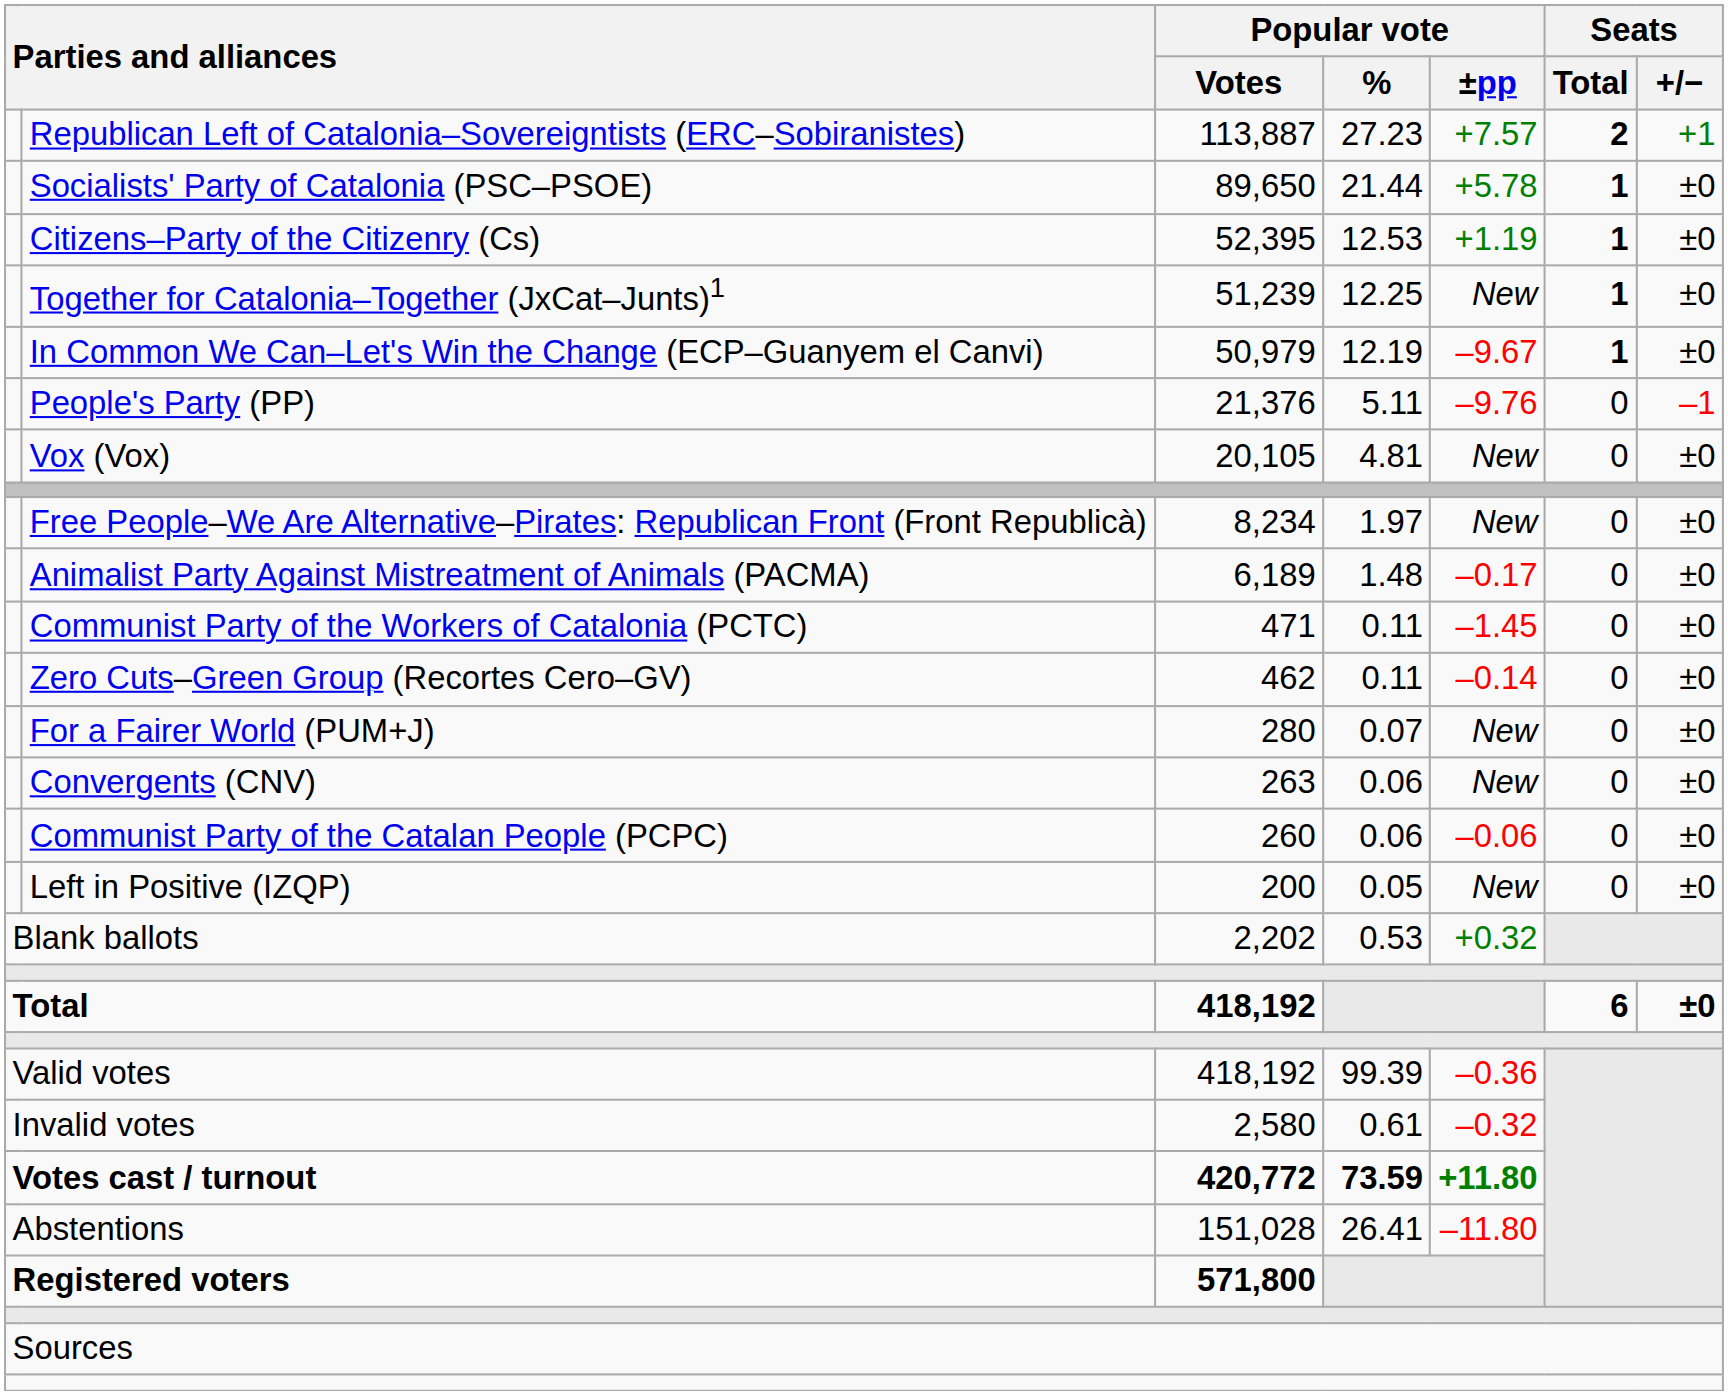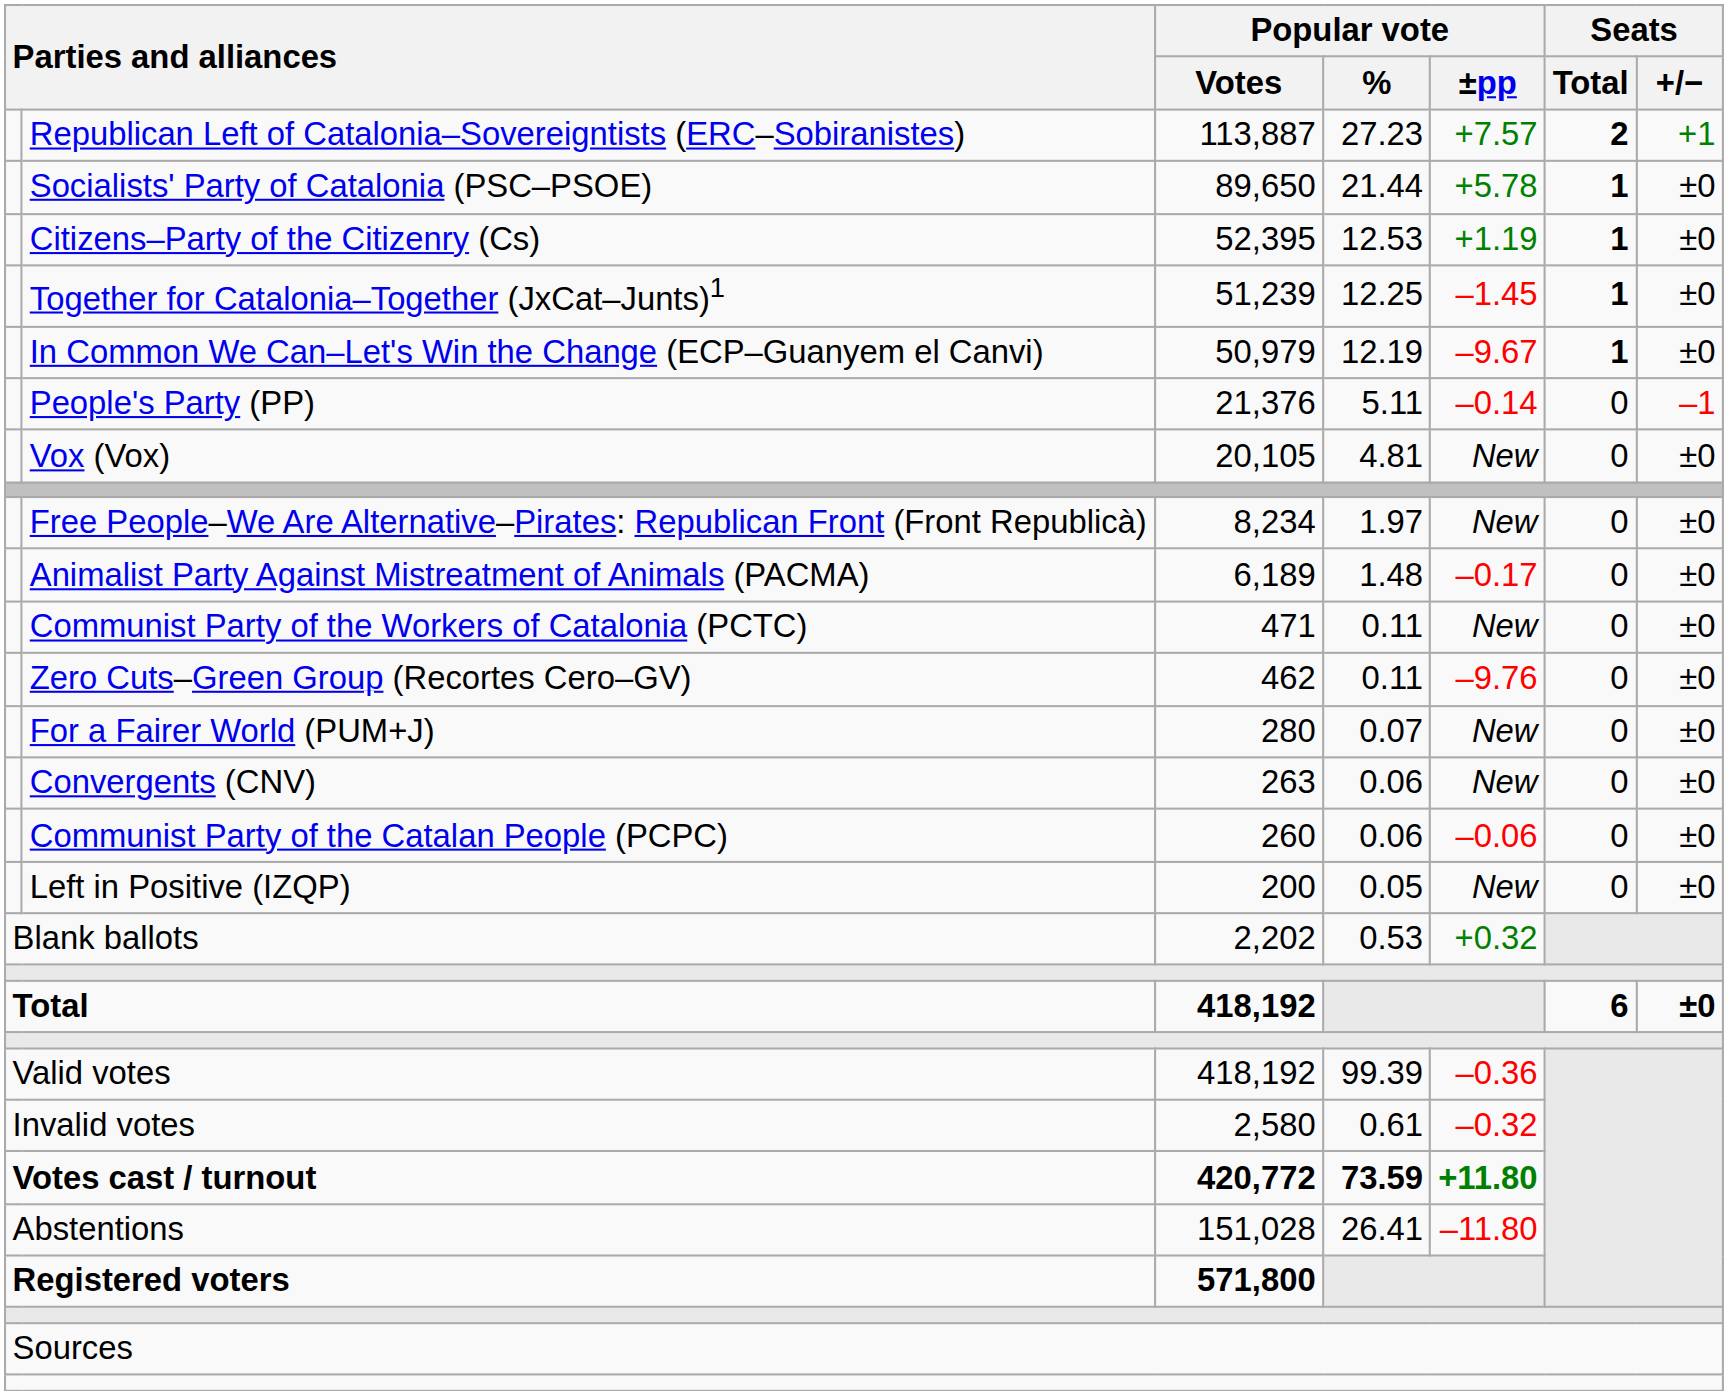(1505, 295) New -> (1497, 295) –1.45
(1497, 403) –9.76 -> (1497, 403) –0.14
(1497, 626) –1.45 -> (1505, 626) New
(1497, 678) –0.14 -> (1497, 678) –9.76
